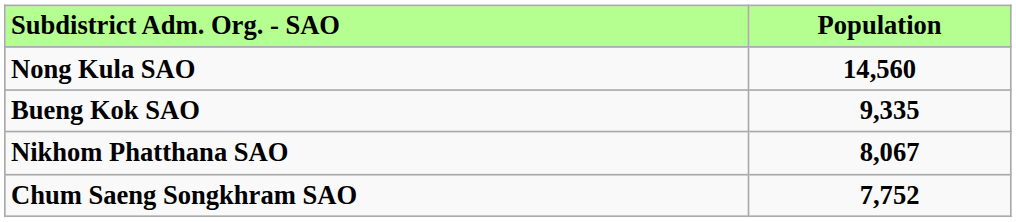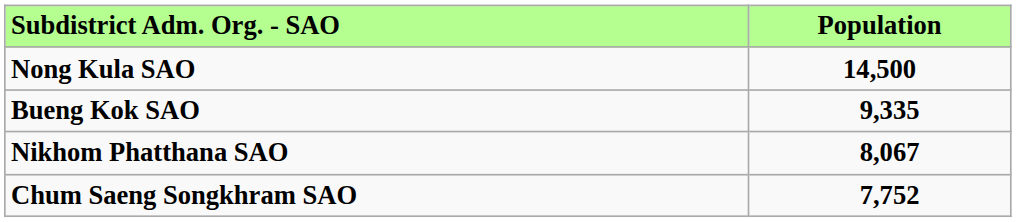(880, 68) 14,560 -> (880, 68) 14,500
